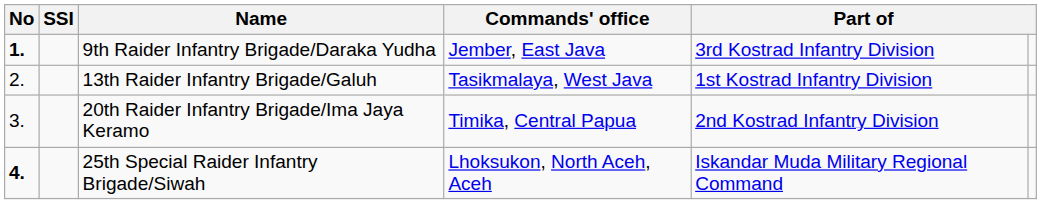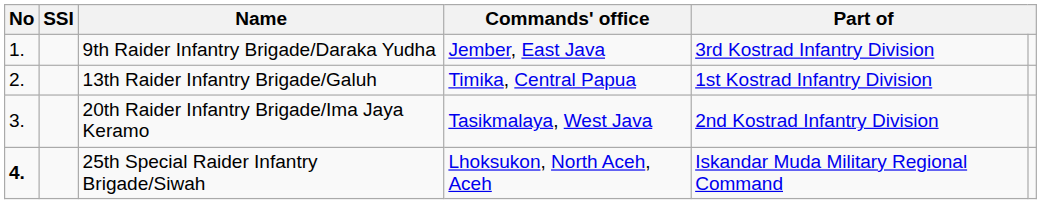(17, 49) bold -> (17, 49) normal
(550, 79) Tasikmalaya, West Java -> (542, 79) Timika, Central Papua
(542, 120) Timika, Central Papua -> (550, 120) Tasikmalaya, West Java
